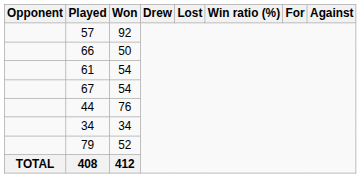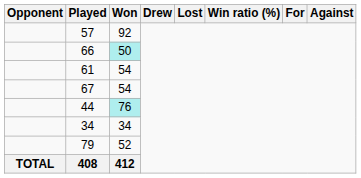(125, 51) no background -> (125, 51) paleturquoise background
(125, 107) no background -> (125, 107) paleturquoise background
